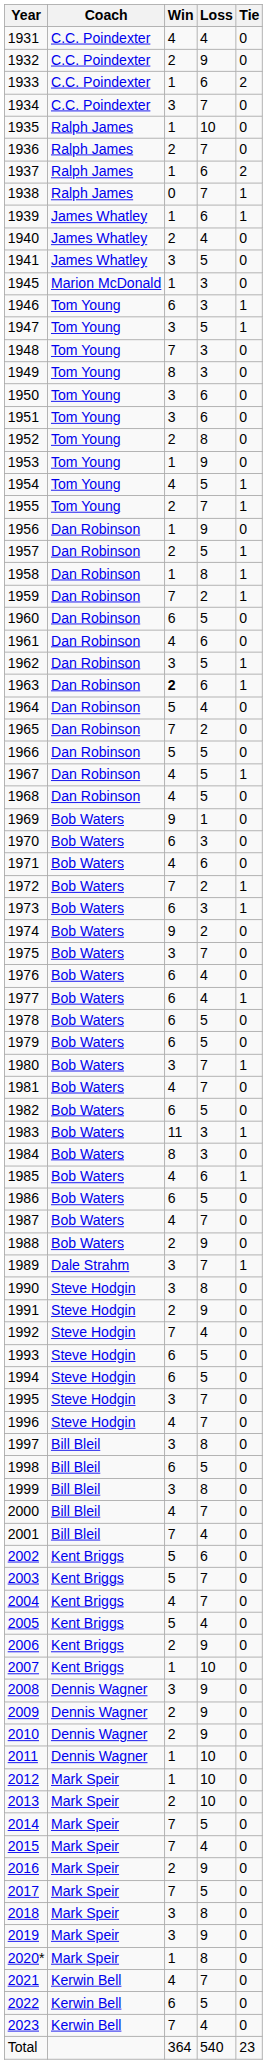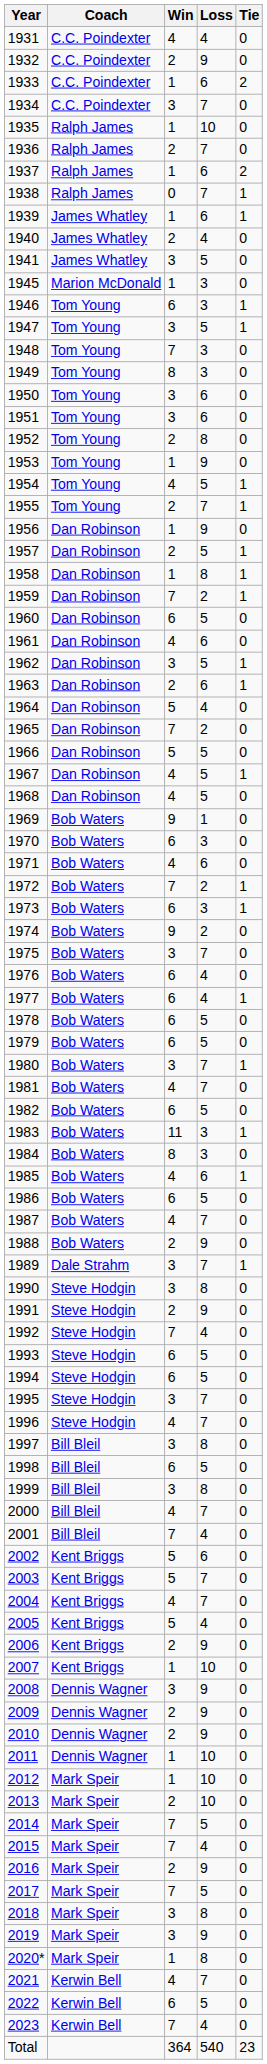(172, 685) bold -> (172, 685) normal
